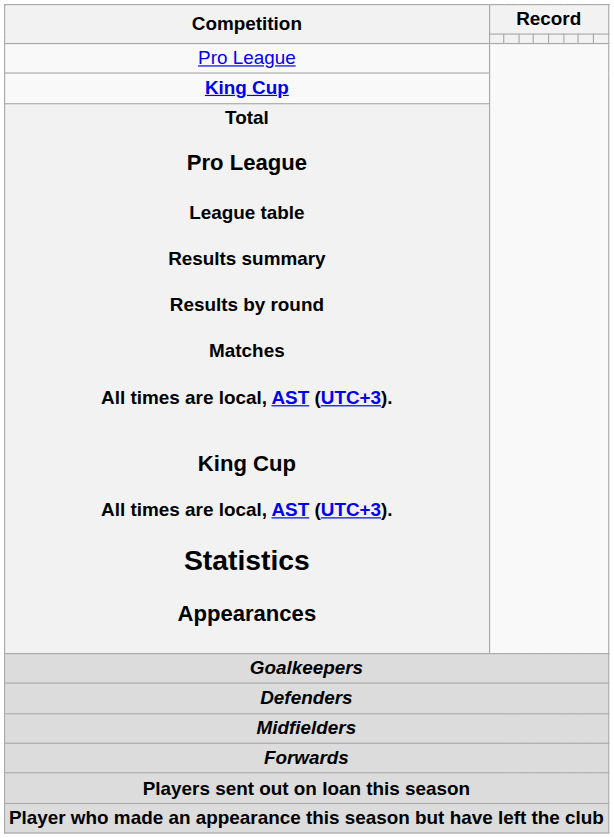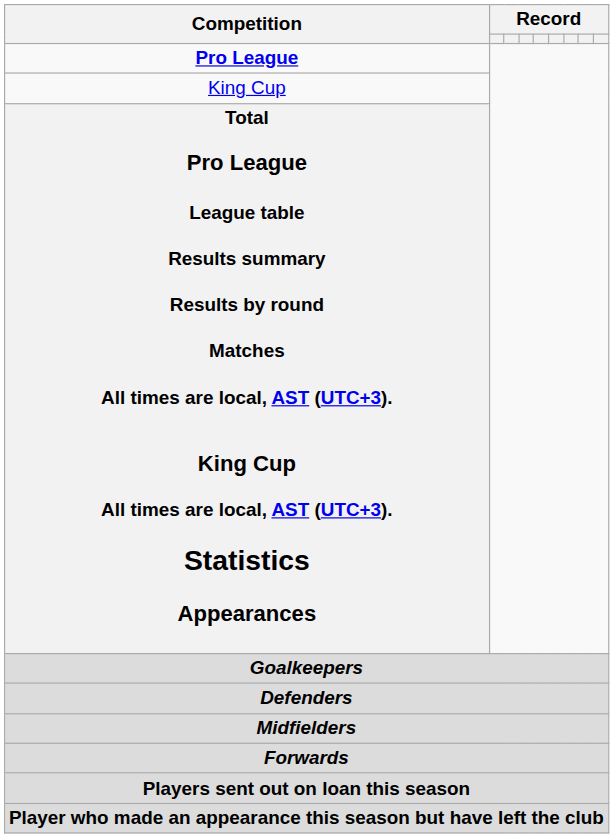(247, 58) normal -> (247, 58) bold
(247, 88) bold -> (247, 88) normal
